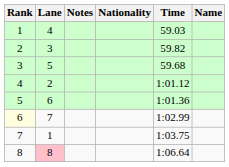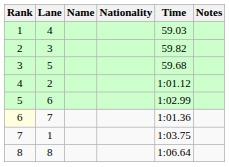columns swapped: (208, 13) <-> (80, 13)
(173, 100) 1:01.36 -> (174, 100) 1:02.99
(173, 118) 1:02.99 -> (174, 118) 1:01.36
(50, 153) pink background -> (50, 153) no background
